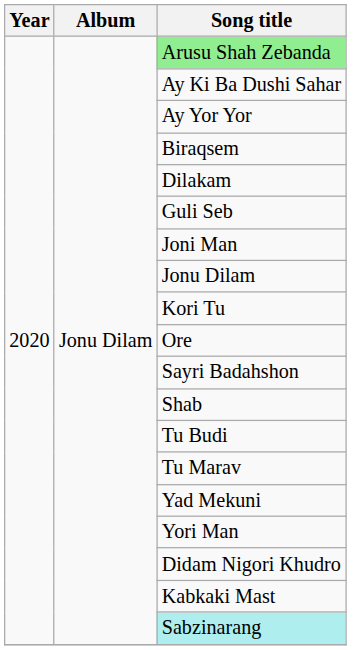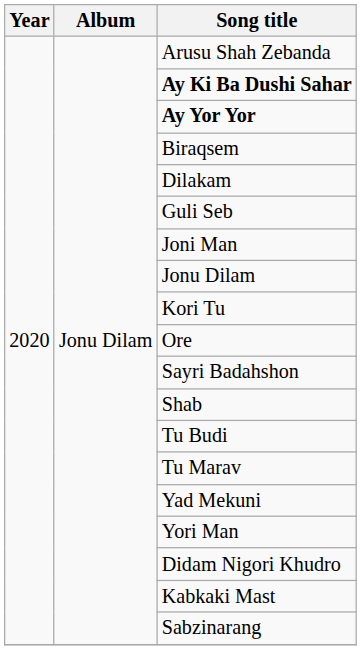(246, 52) lightgreen background -> (246, 52) no background
(251, 84) normal -> (257, 84) bold
(207, 116) normal -> (209, 116) bold
(212, 627) paleturquoise background -> (212, 627) no background
